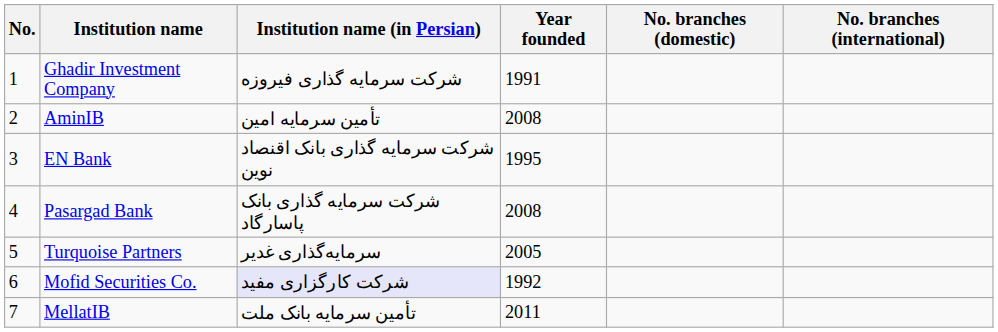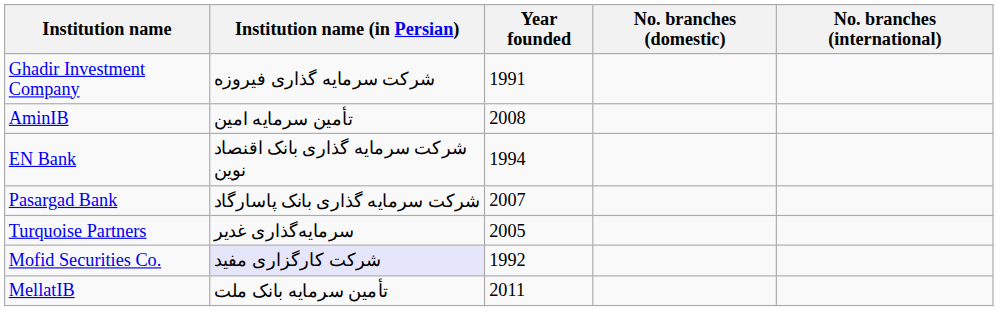- column: (22, 29)
(523, 159) 1995 -> (507, 159) 1994
(523, 211) 2008 -> (507, 200) 2007
